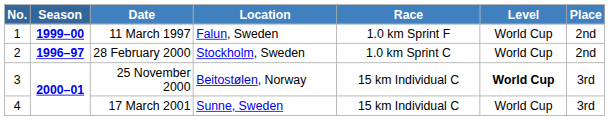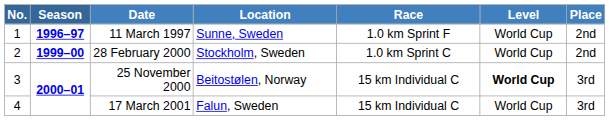(60, 34) 1999–00 -> (60, 34) 1996–97
(237, 34) Falun, Sweden -> (240, 34) Sunne, Sweden
(60, 53) 1996–97 -> (60, 53) 1999–00
(240, 106) Sunne, Sweden -> (237, 106) Falun, Sweden
